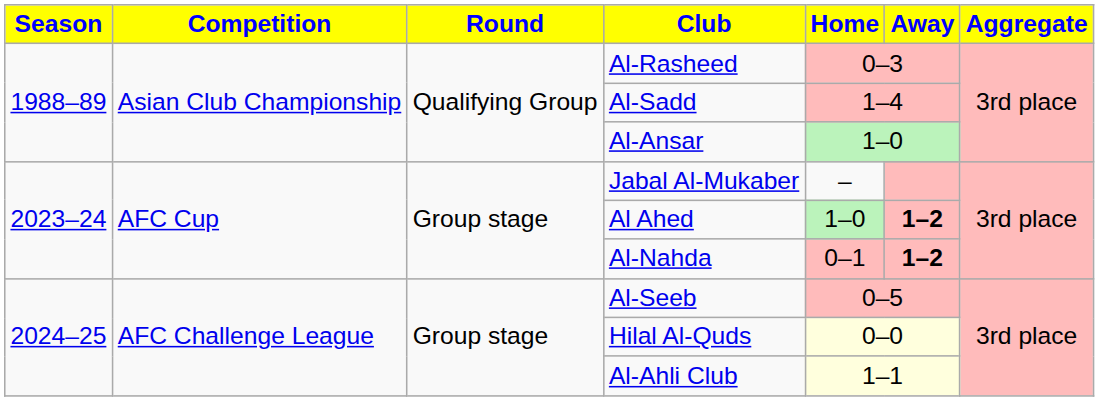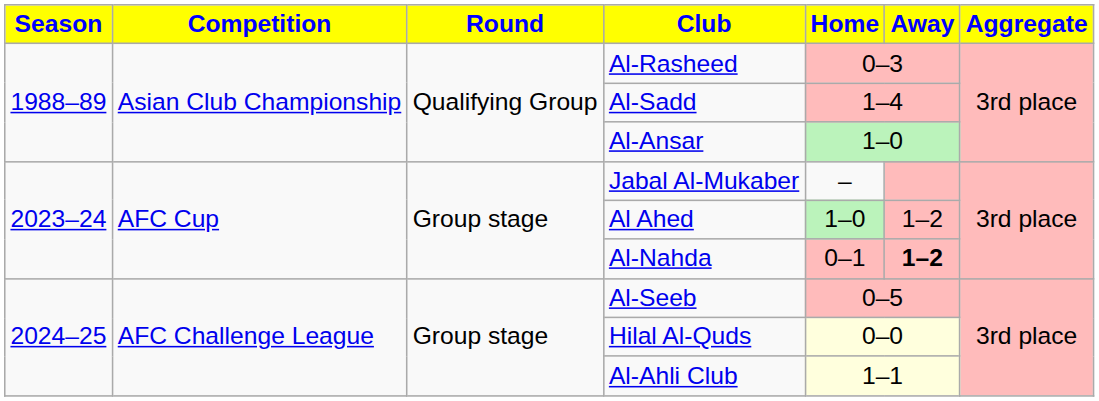(922, 219) bold -> (922, 219) normal
